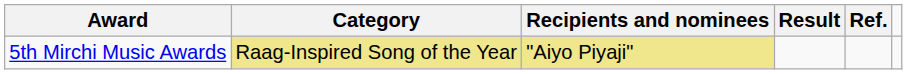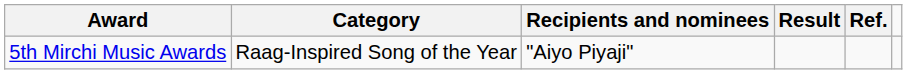(376, 52) khaki background -> (376, 52) no background
(580, 52) khaki background -> (580, 52) no background
